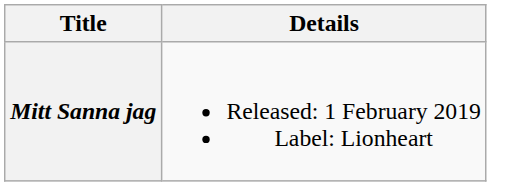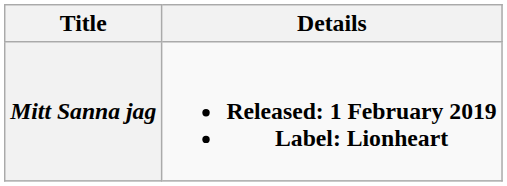(324, 125) normal -> (332, 125) bold
